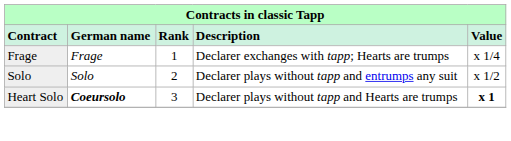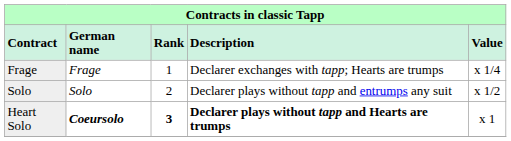(174, 96) normal -> (169, 118) bold
(327, 96) normal -> (309, 118) bold
(487, 96) bold -> (487, 118) normal
